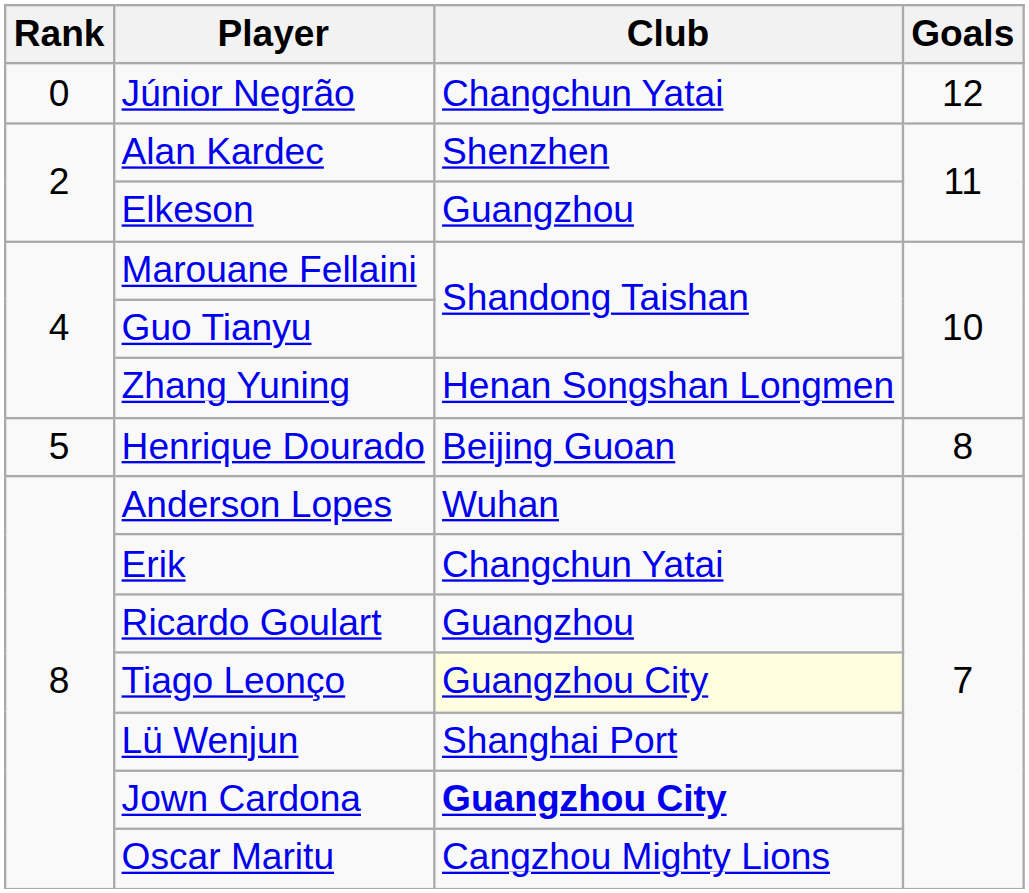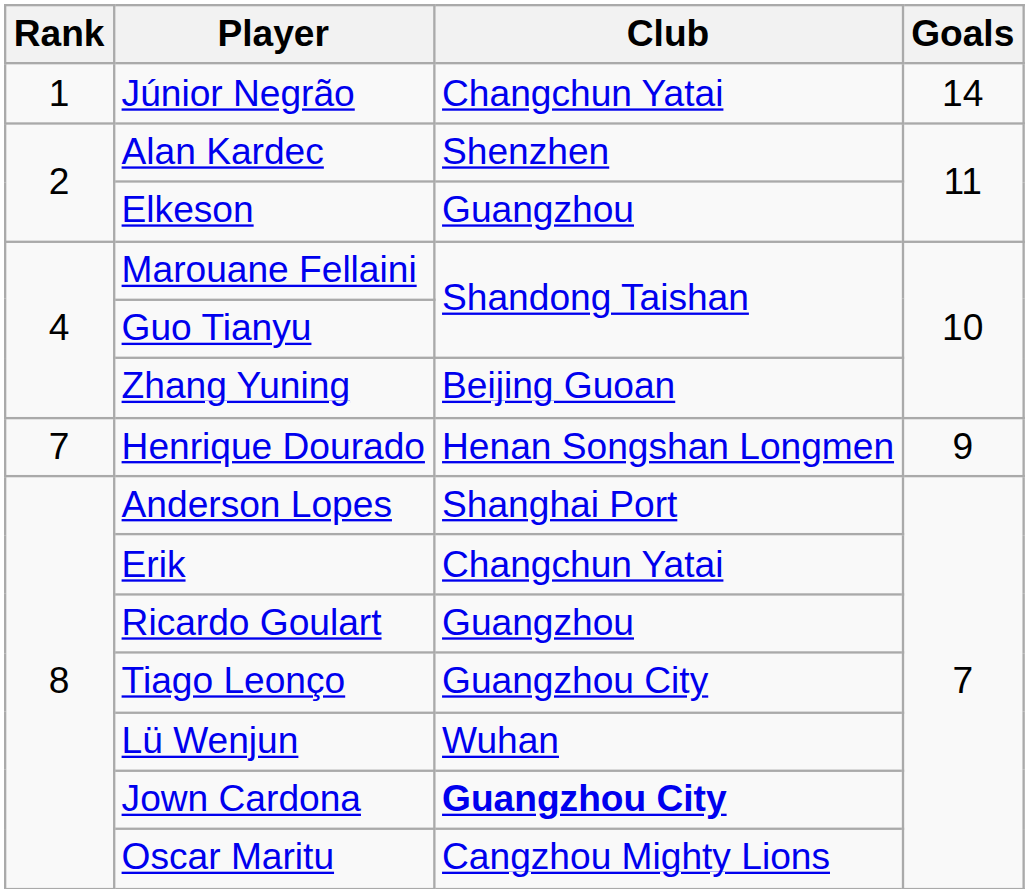(59, 92) 0 -> (59, 92) 1
(963, 92) 12 -> (963, 92) 14
(668, 387) Henan Songshan Longmen -> (559, 387) Beijing Guoan
(59, 446) 5 -> (59, 446) 7
(559, 446) Beijing Guoan -> (668, 446) Henan Songshan Longmen
(963, 446) 8 -> (963, 446) 9
(501, 504) Wuhan -> (560, 504) Shanghai Port
(575, 681) lightyellow background -> (575, 681) no background
(560, 740) Shanghai Port -> (501, 740) Wuhan
